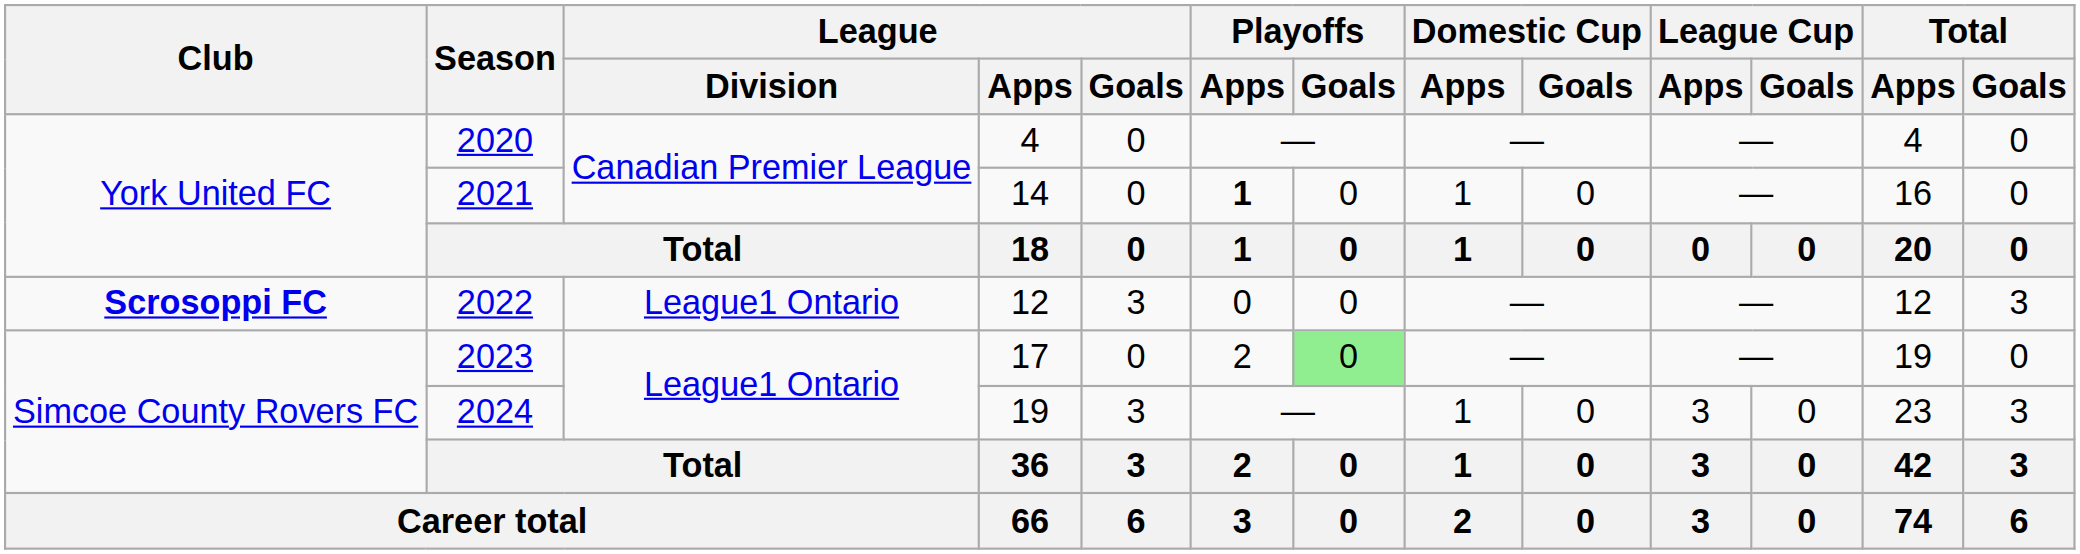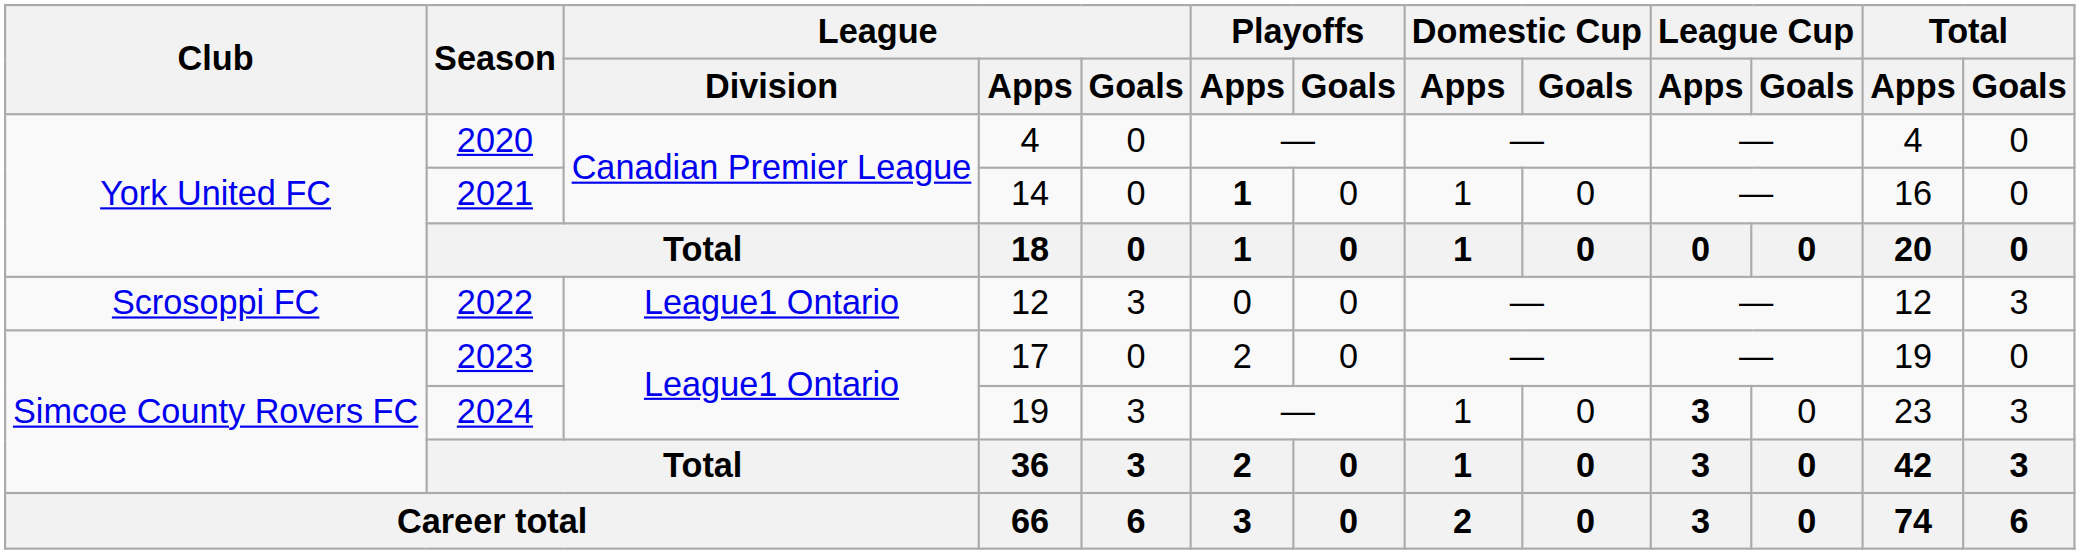(216, 303) bold -> (216, 303) normal
(1348, 357) lightgreen background -> (1348, 357) no background
(1701, 411) normal -> (1701, 411) bold
